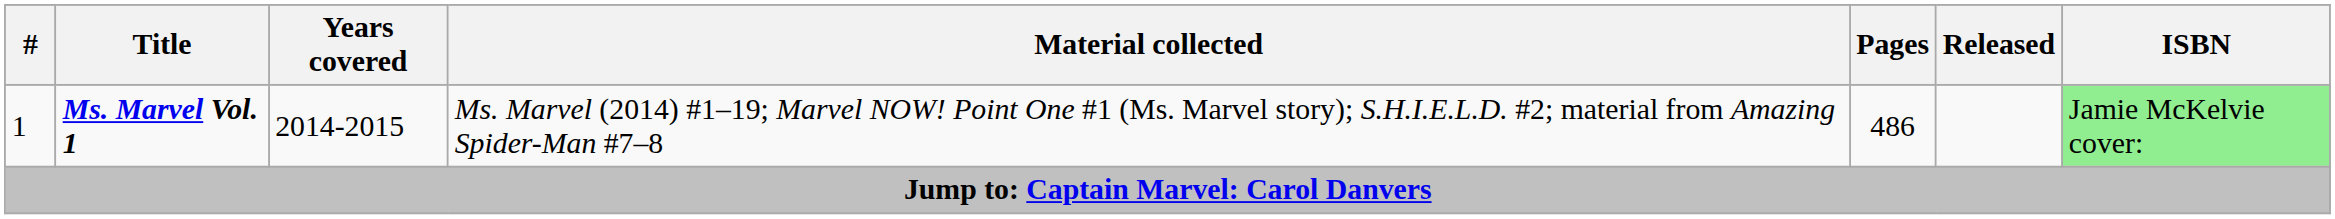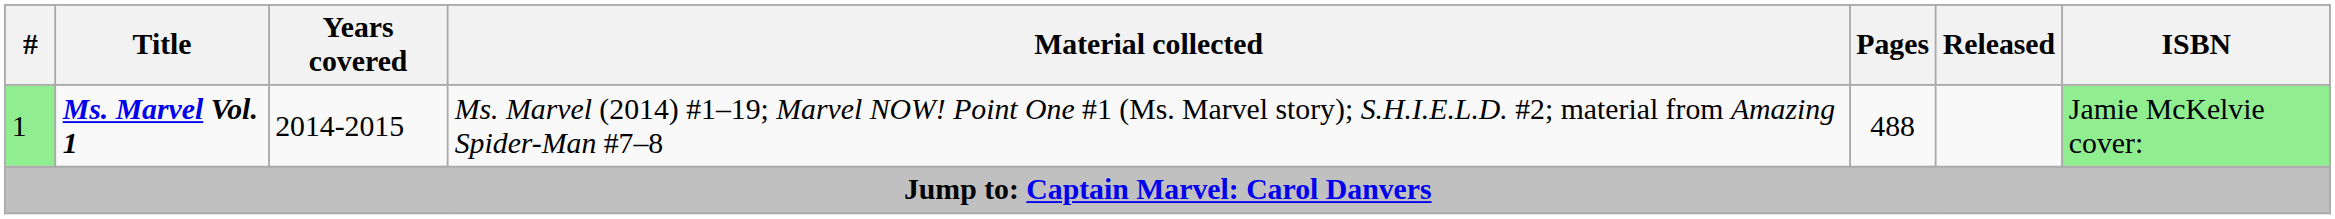(19, 125) no background -> (19, 125) lightgreen background
(1893, 125) 486 -> (1893, 125) 488
